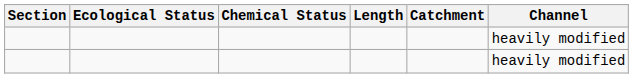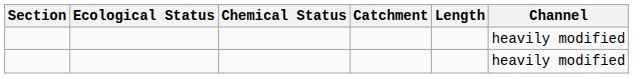columns swapped: (378, 16) <-> (448, 16)
